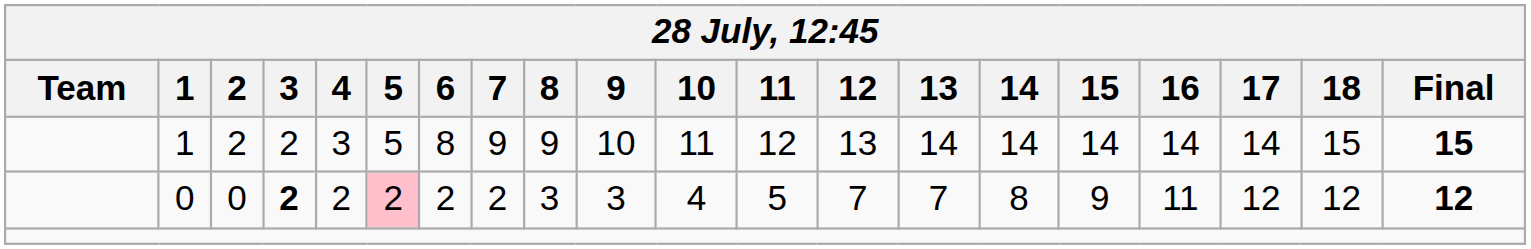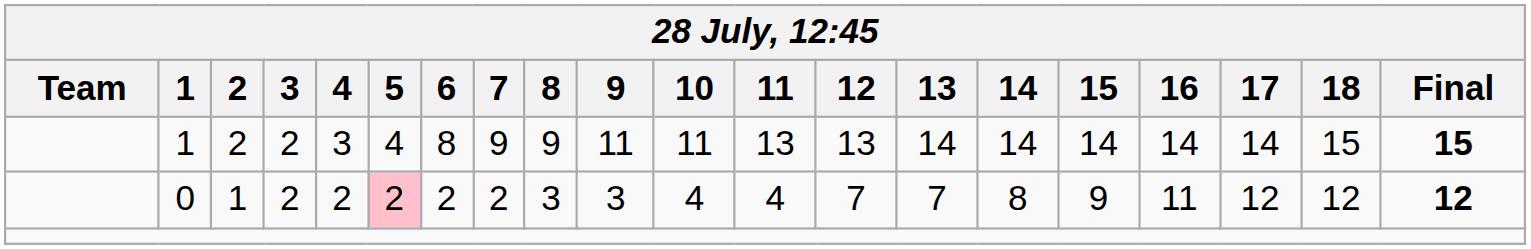(393, 143) 5 -> (394, 143) 4
(616, 143) 10 -> (616, 143) 11
(777, 143) 12 -> (775, 143) 13
(237, 198) 0 -> (238, 198) 1
(289, 198) bold -> (290, 198) normal
(777, 198) 5 -> (775, 198) 4
